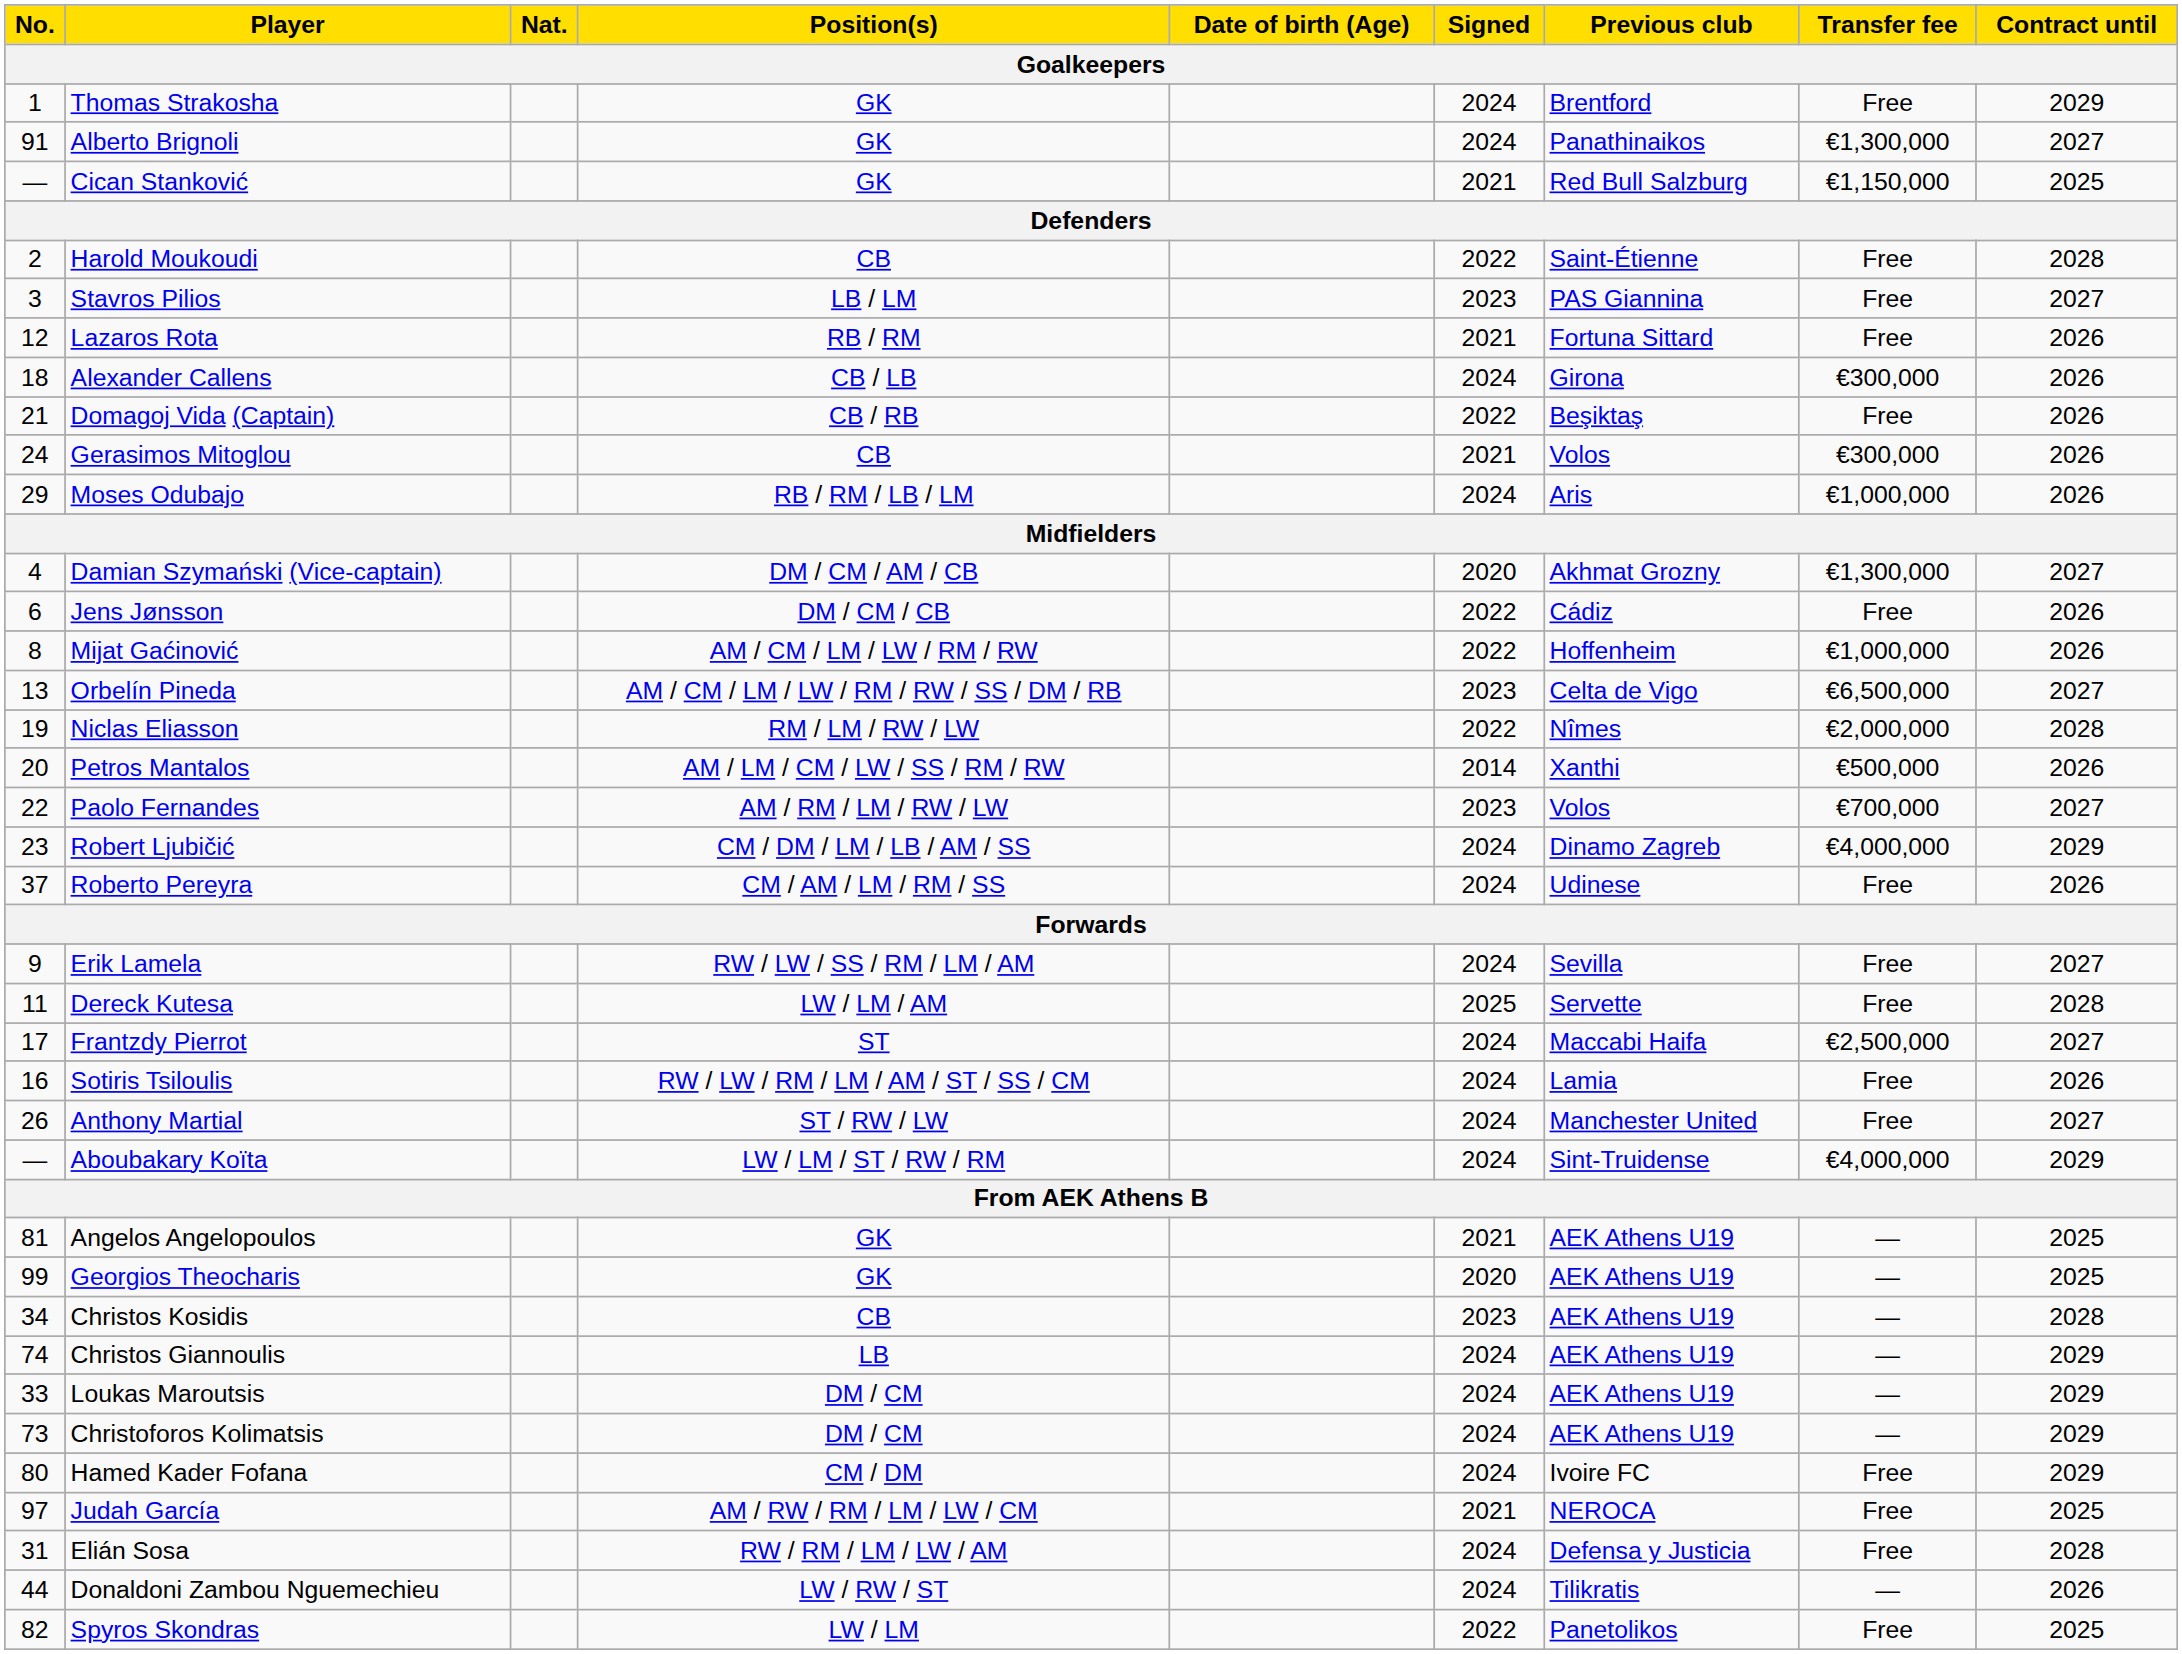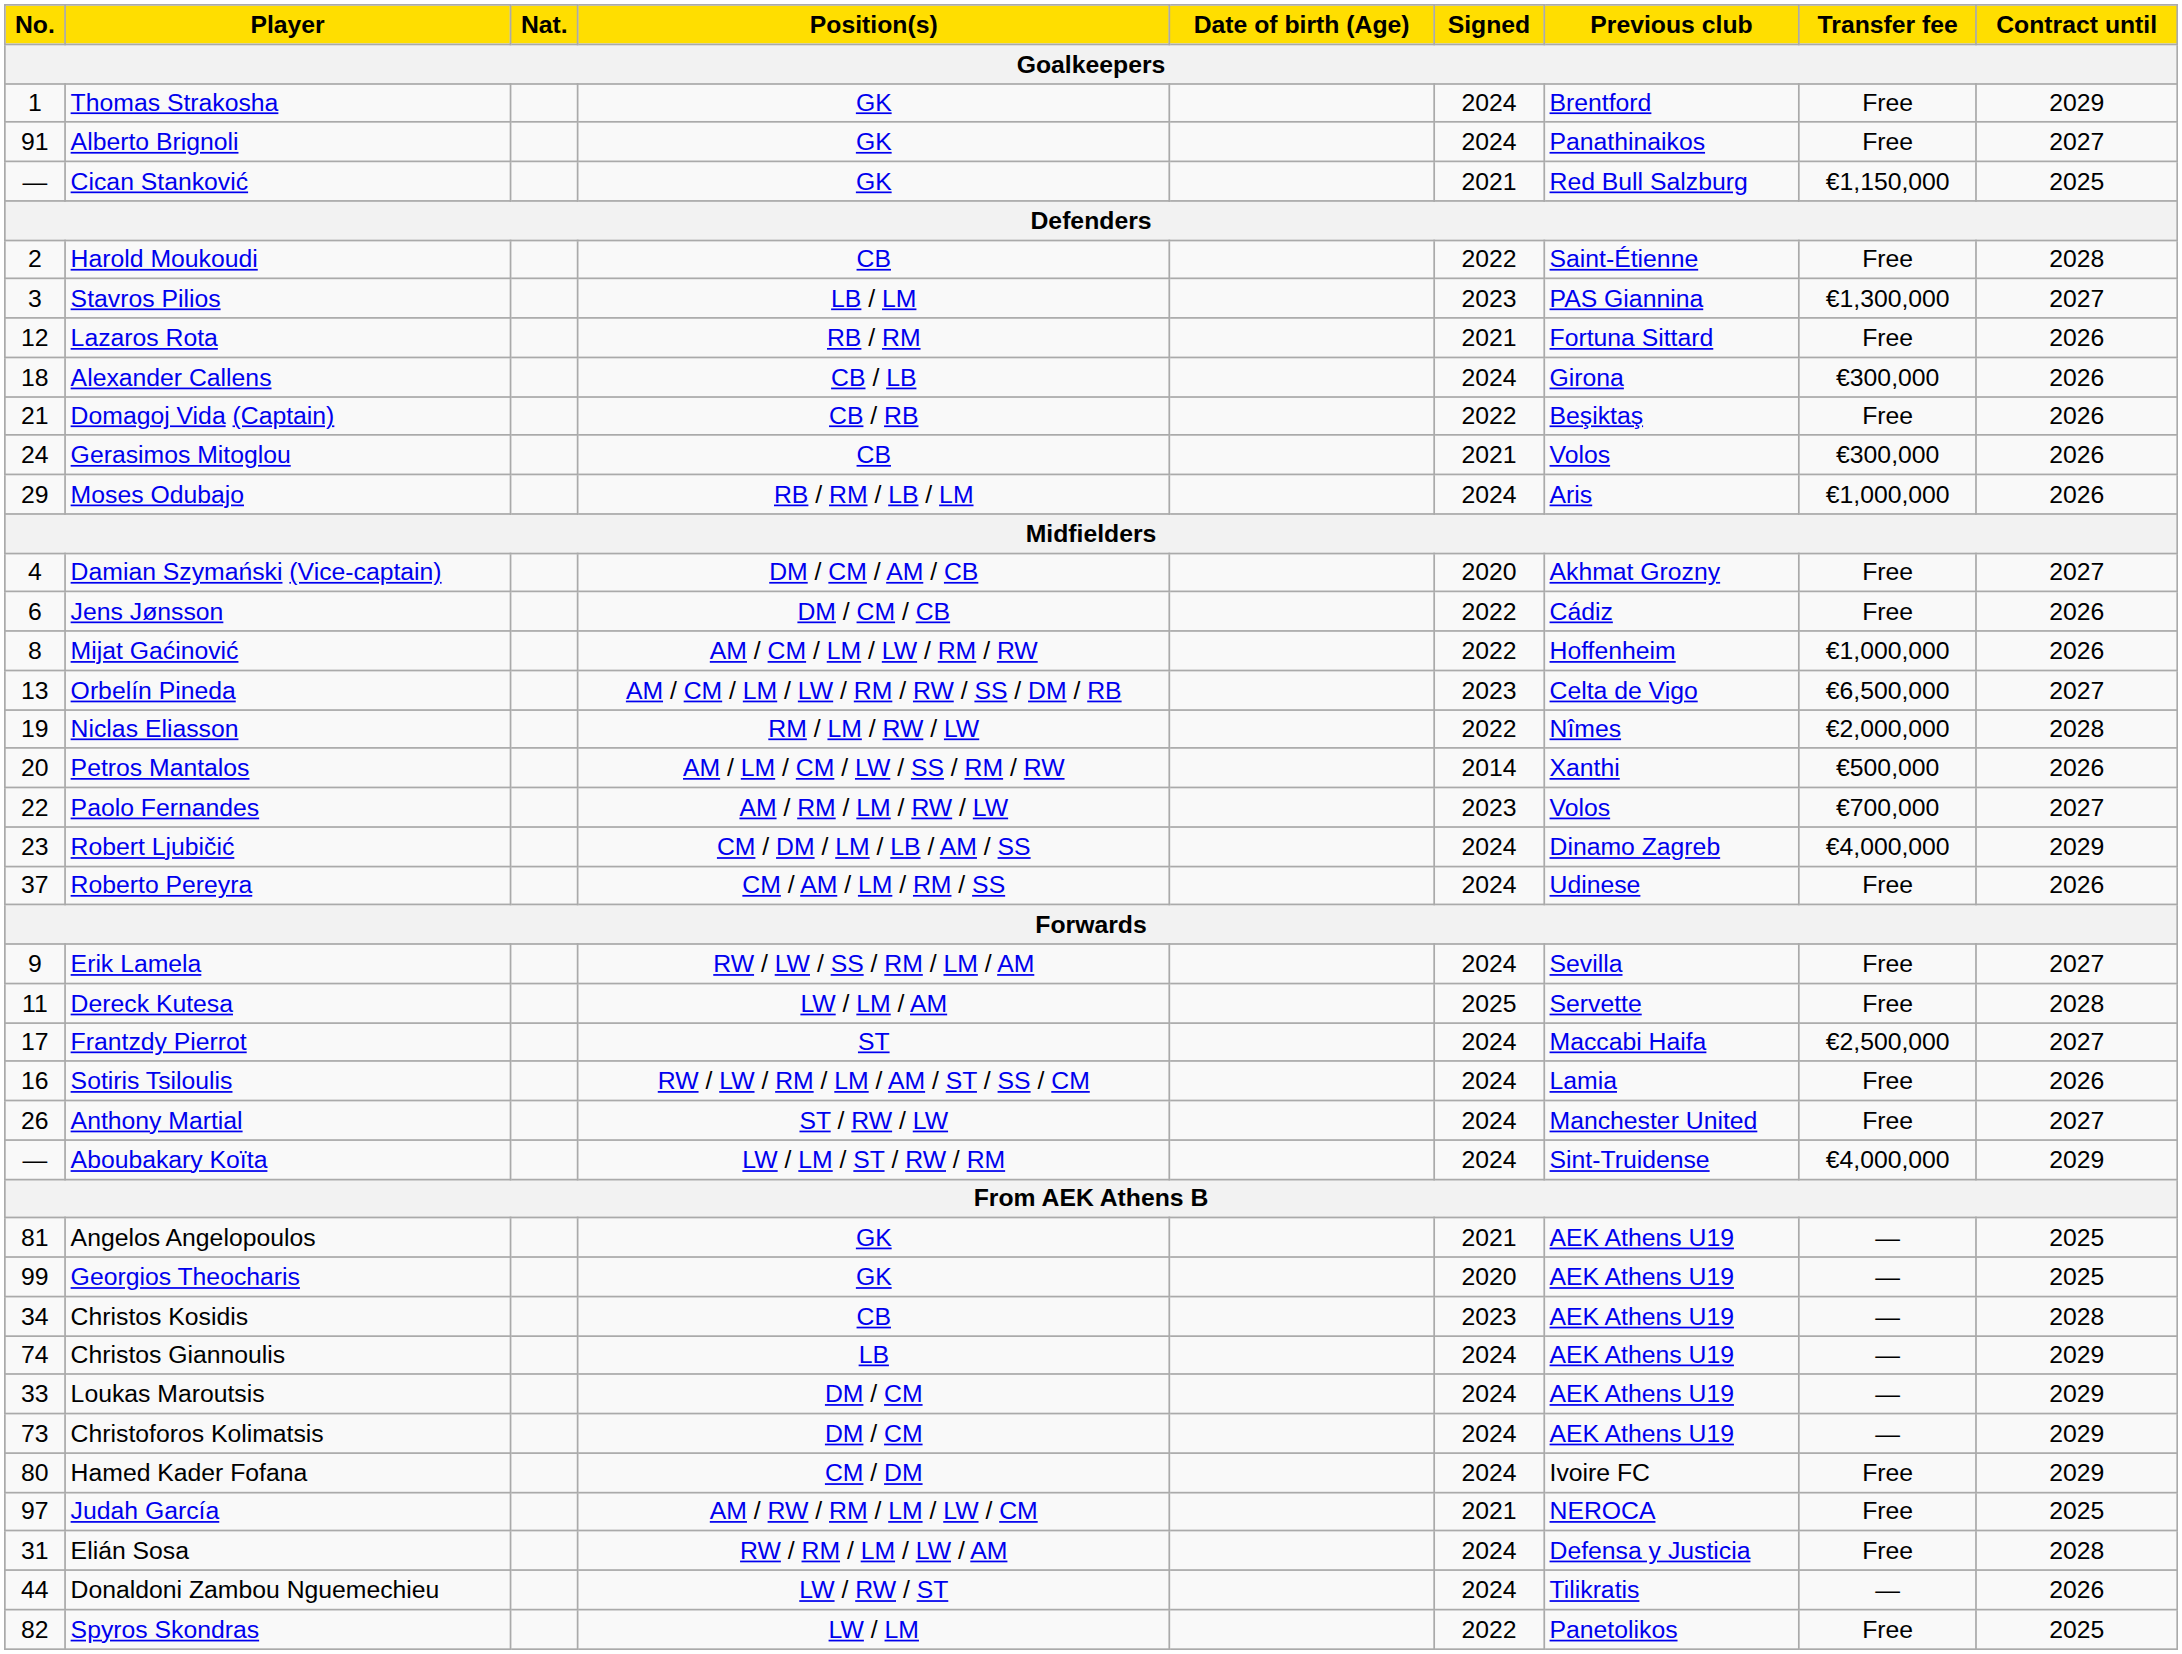(1888, 142) €1,300,000 -> (1888, 142) Free
(1888, 299) Free -> (1888, 299) €1,300,000
(1888, 573) €1,300,000 -> (1888, 573) Free
